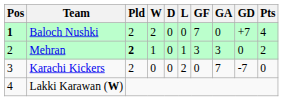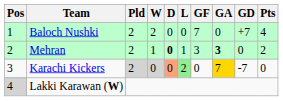(10, 31) bold -> (10, 31) normal
(131, 50) bold -> (131, 50) normal
(170, 50) normal -> (170, 50) bold
(218, 50) normal -> (218, 50) bold
(131, 68) no background -> (131, 68) lightgrey background
(153, 68) no background -> (153, 68) lightgrey background
(170, 68) no background -> (170, 68) lightsalmon background
(184, 68) no background -> (184, 68) lightgreen background
(218, 68) no background -> (218, 68) gold background
(10, 86) no background -> (10, 86) lightgrey background
